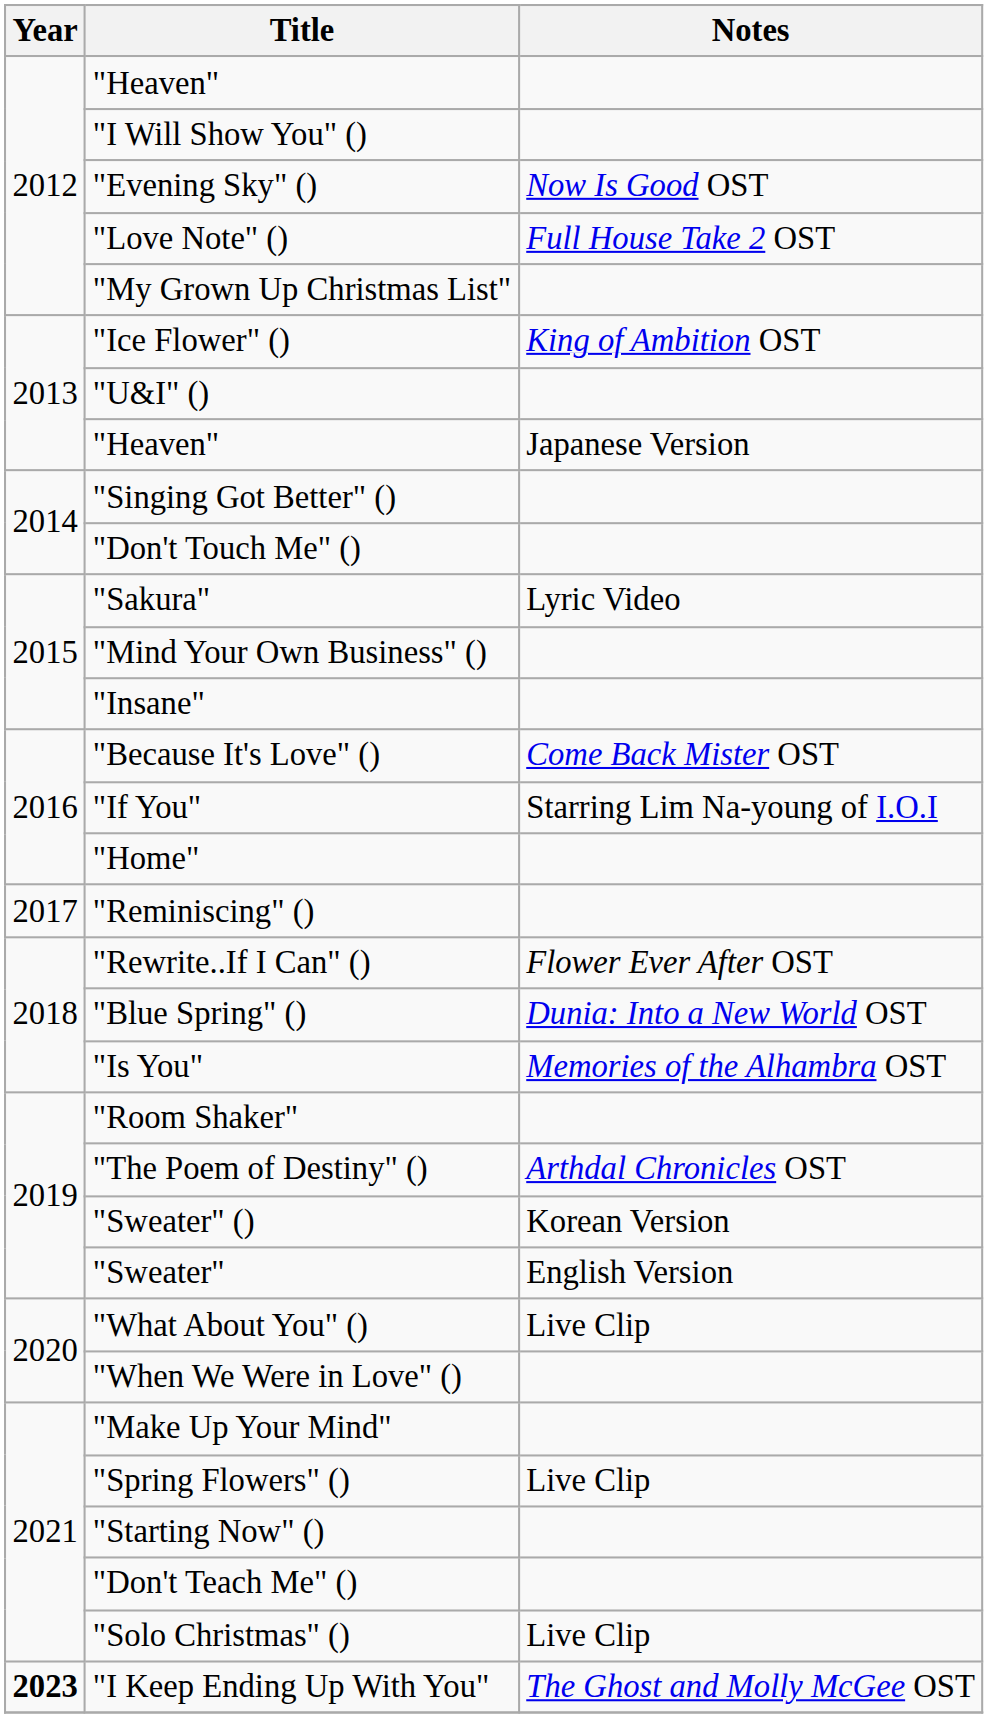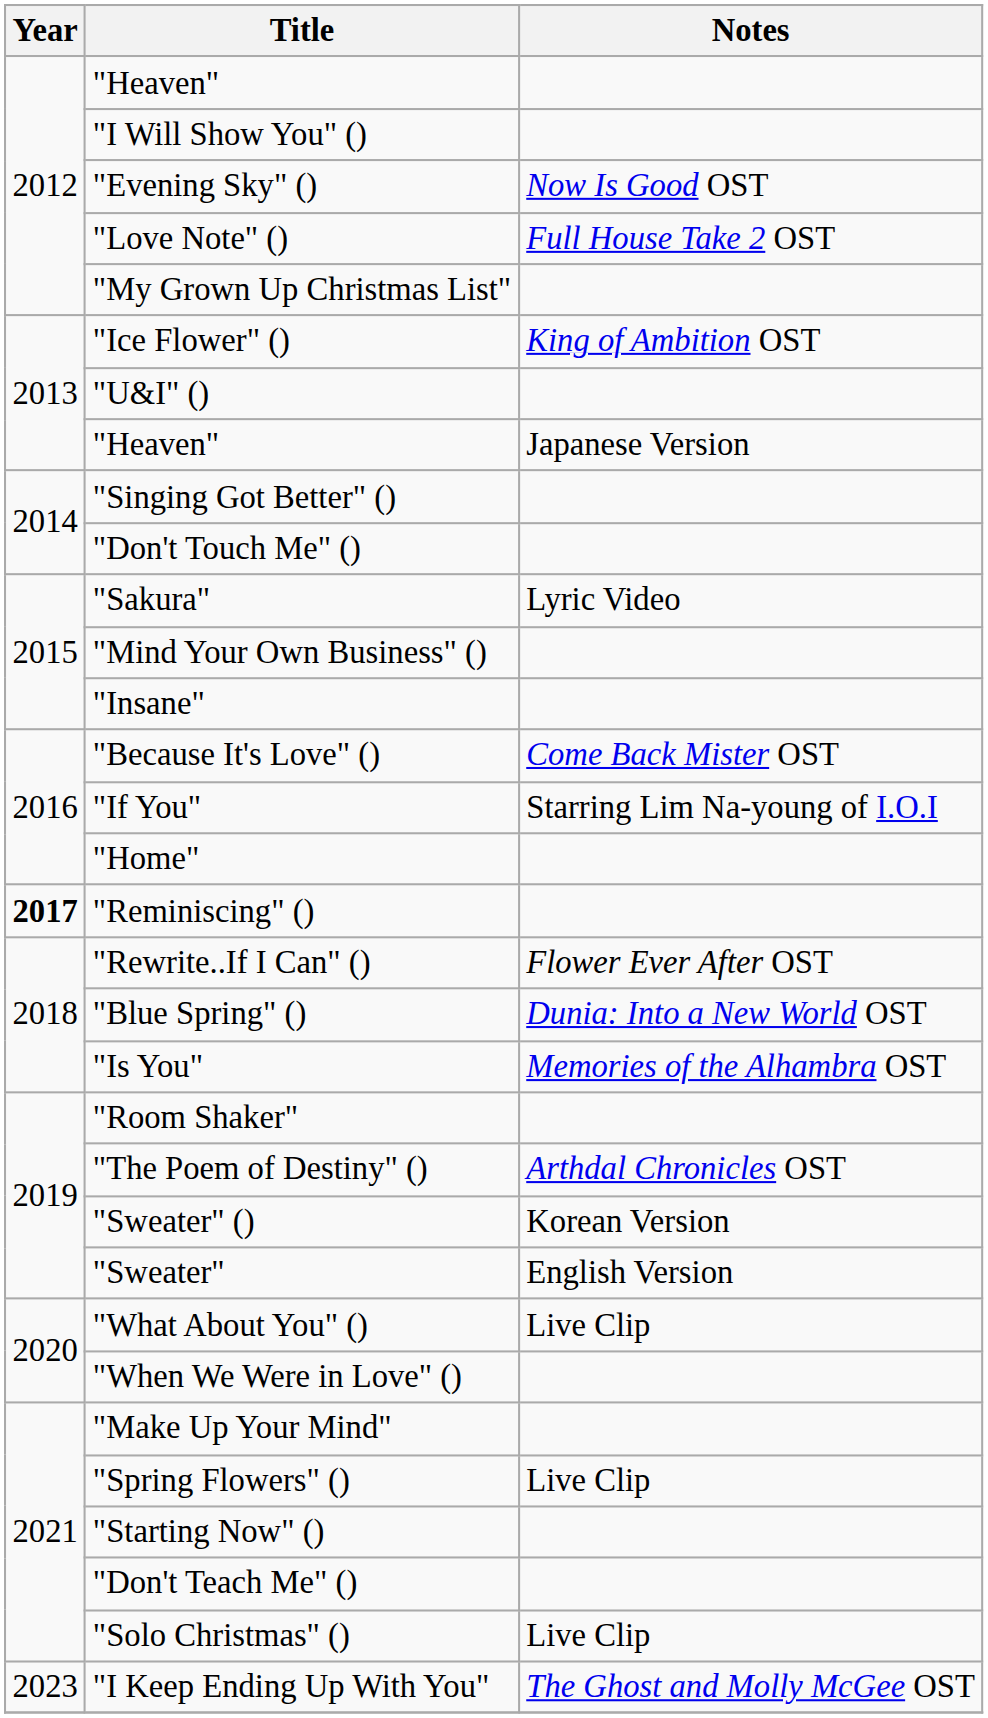(45, 910) normal -> (45, 910) bold
(45, 1686) bold -> (45, 1686) normal
